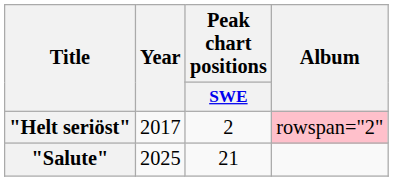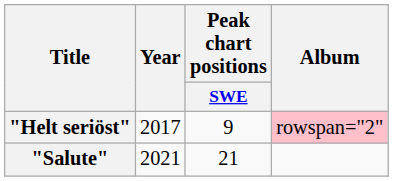(228, 127) 2 -> (228, 127) 9
(160, 159) 2025 -> (160, 159) 2021
